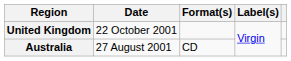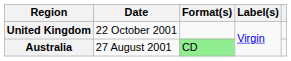(190, 47) no background -> (190, 47) lightgreen background
